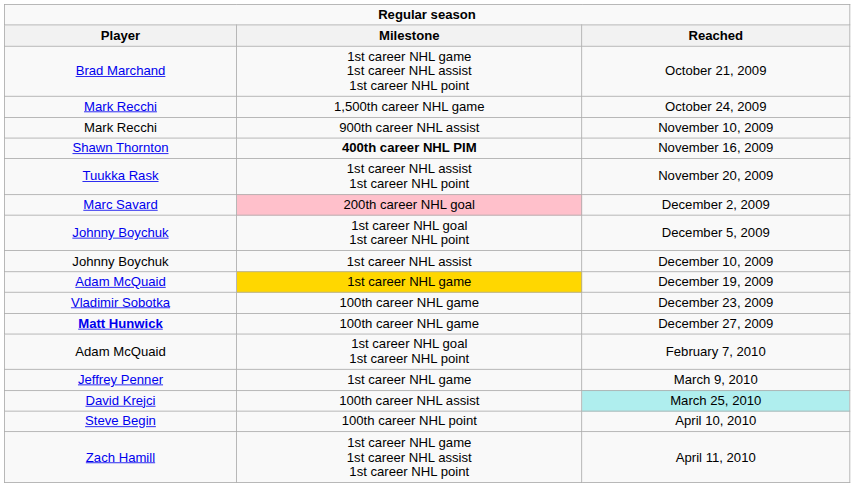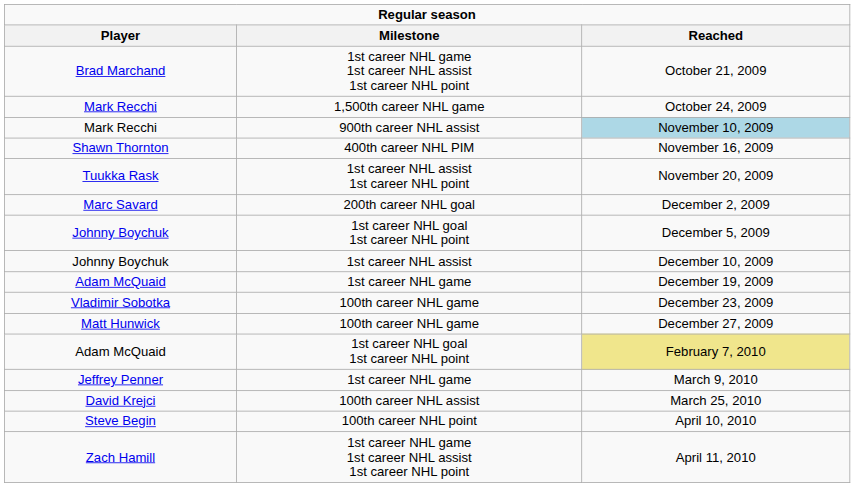(716, 127) no background -> (716, 127) lightblue background
(409, 148) bold -> (409, 148) normal
(409, 204) pink background -> (409, 204) no background
(409, 282) gold background -> (409, 282) no background
(120, 323) bold -> (120, 323) normal
(716, 351) no background -> (716, 351) khaki background
(716, 400) paleturquoise background -> (716, 400) no background
